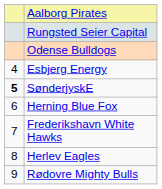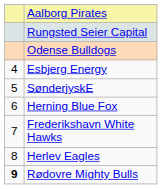(14, 87) bold -> (14, 87) normal
(14, 175) normal -> (14, 175) bold
